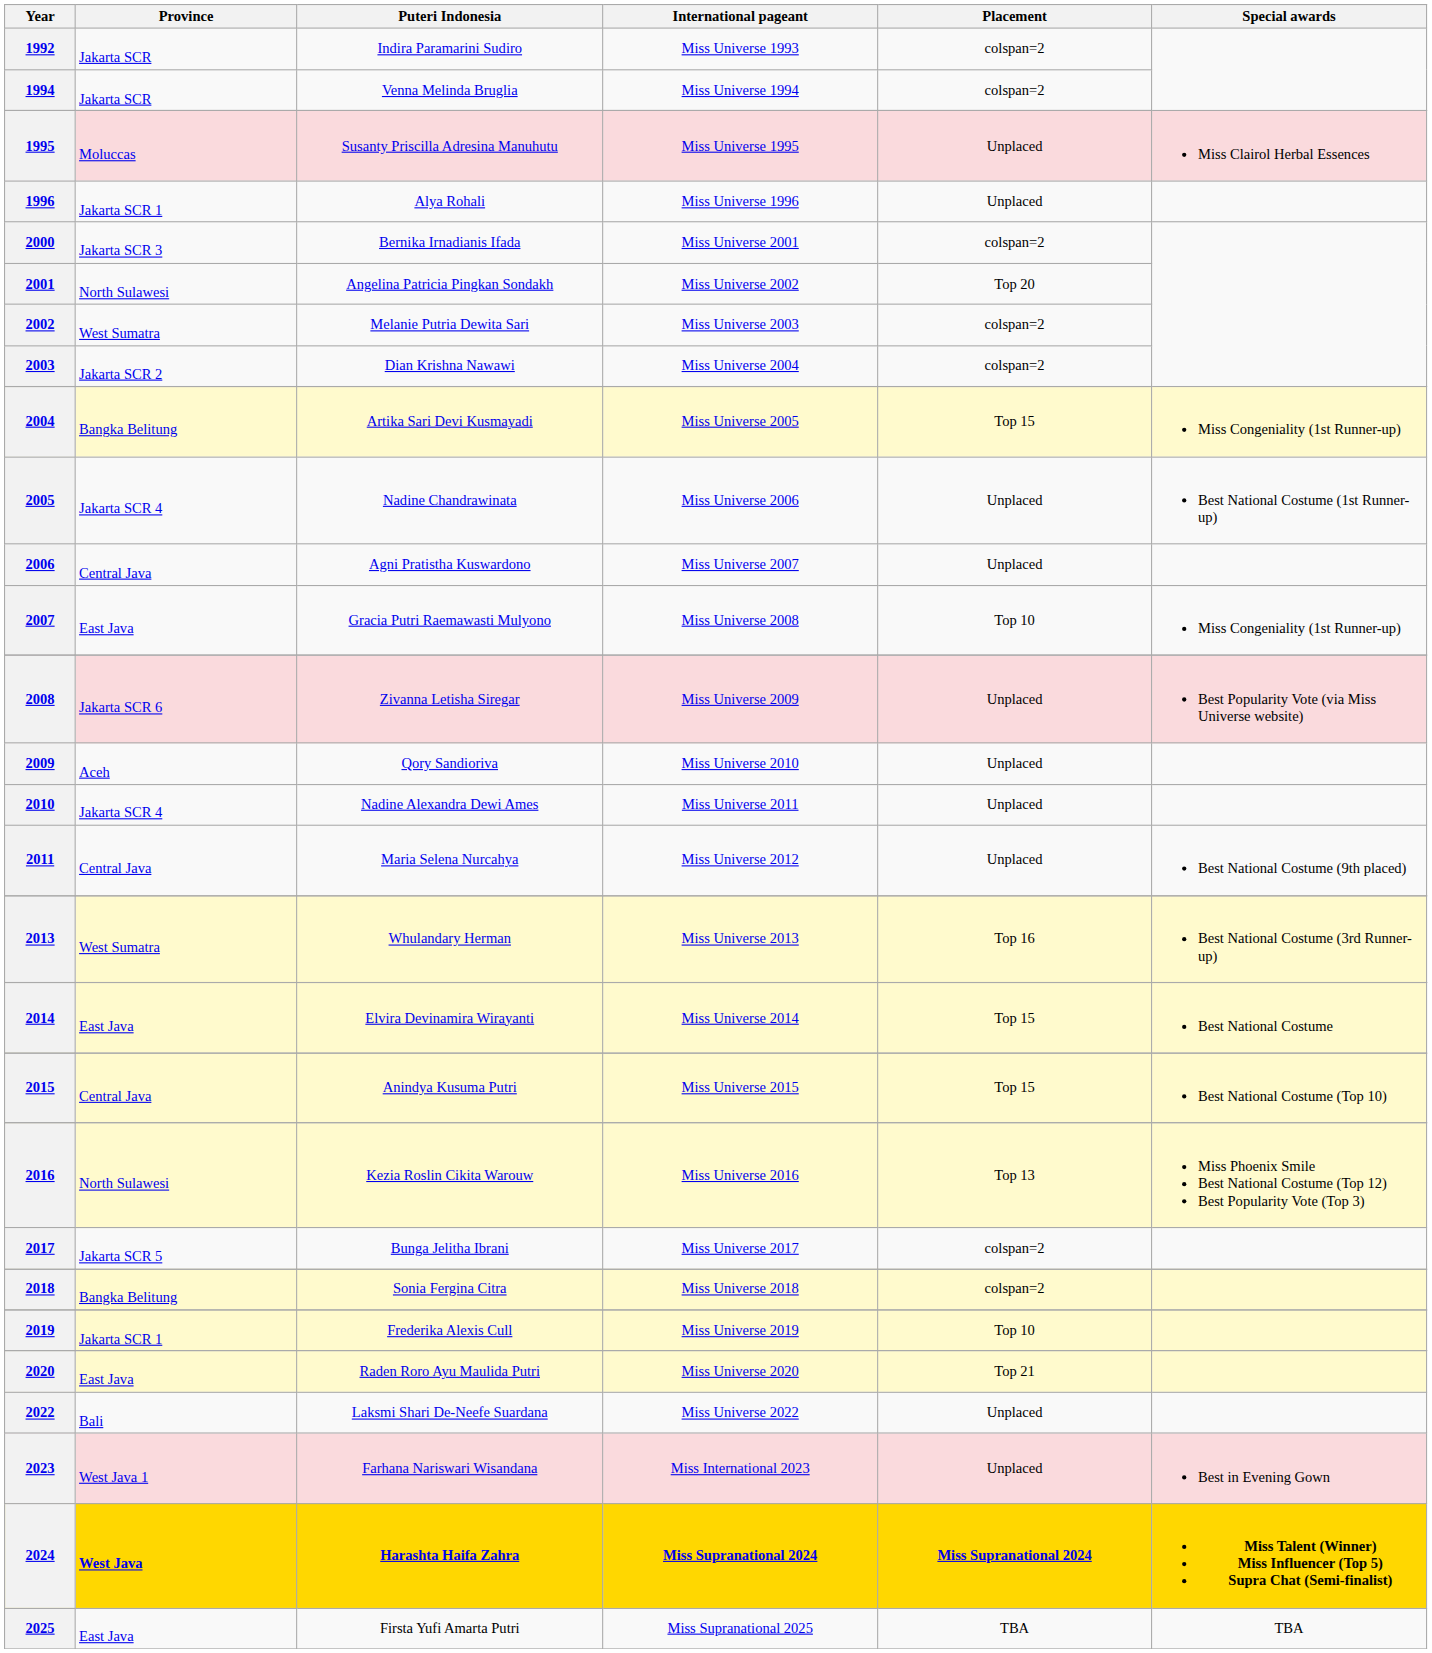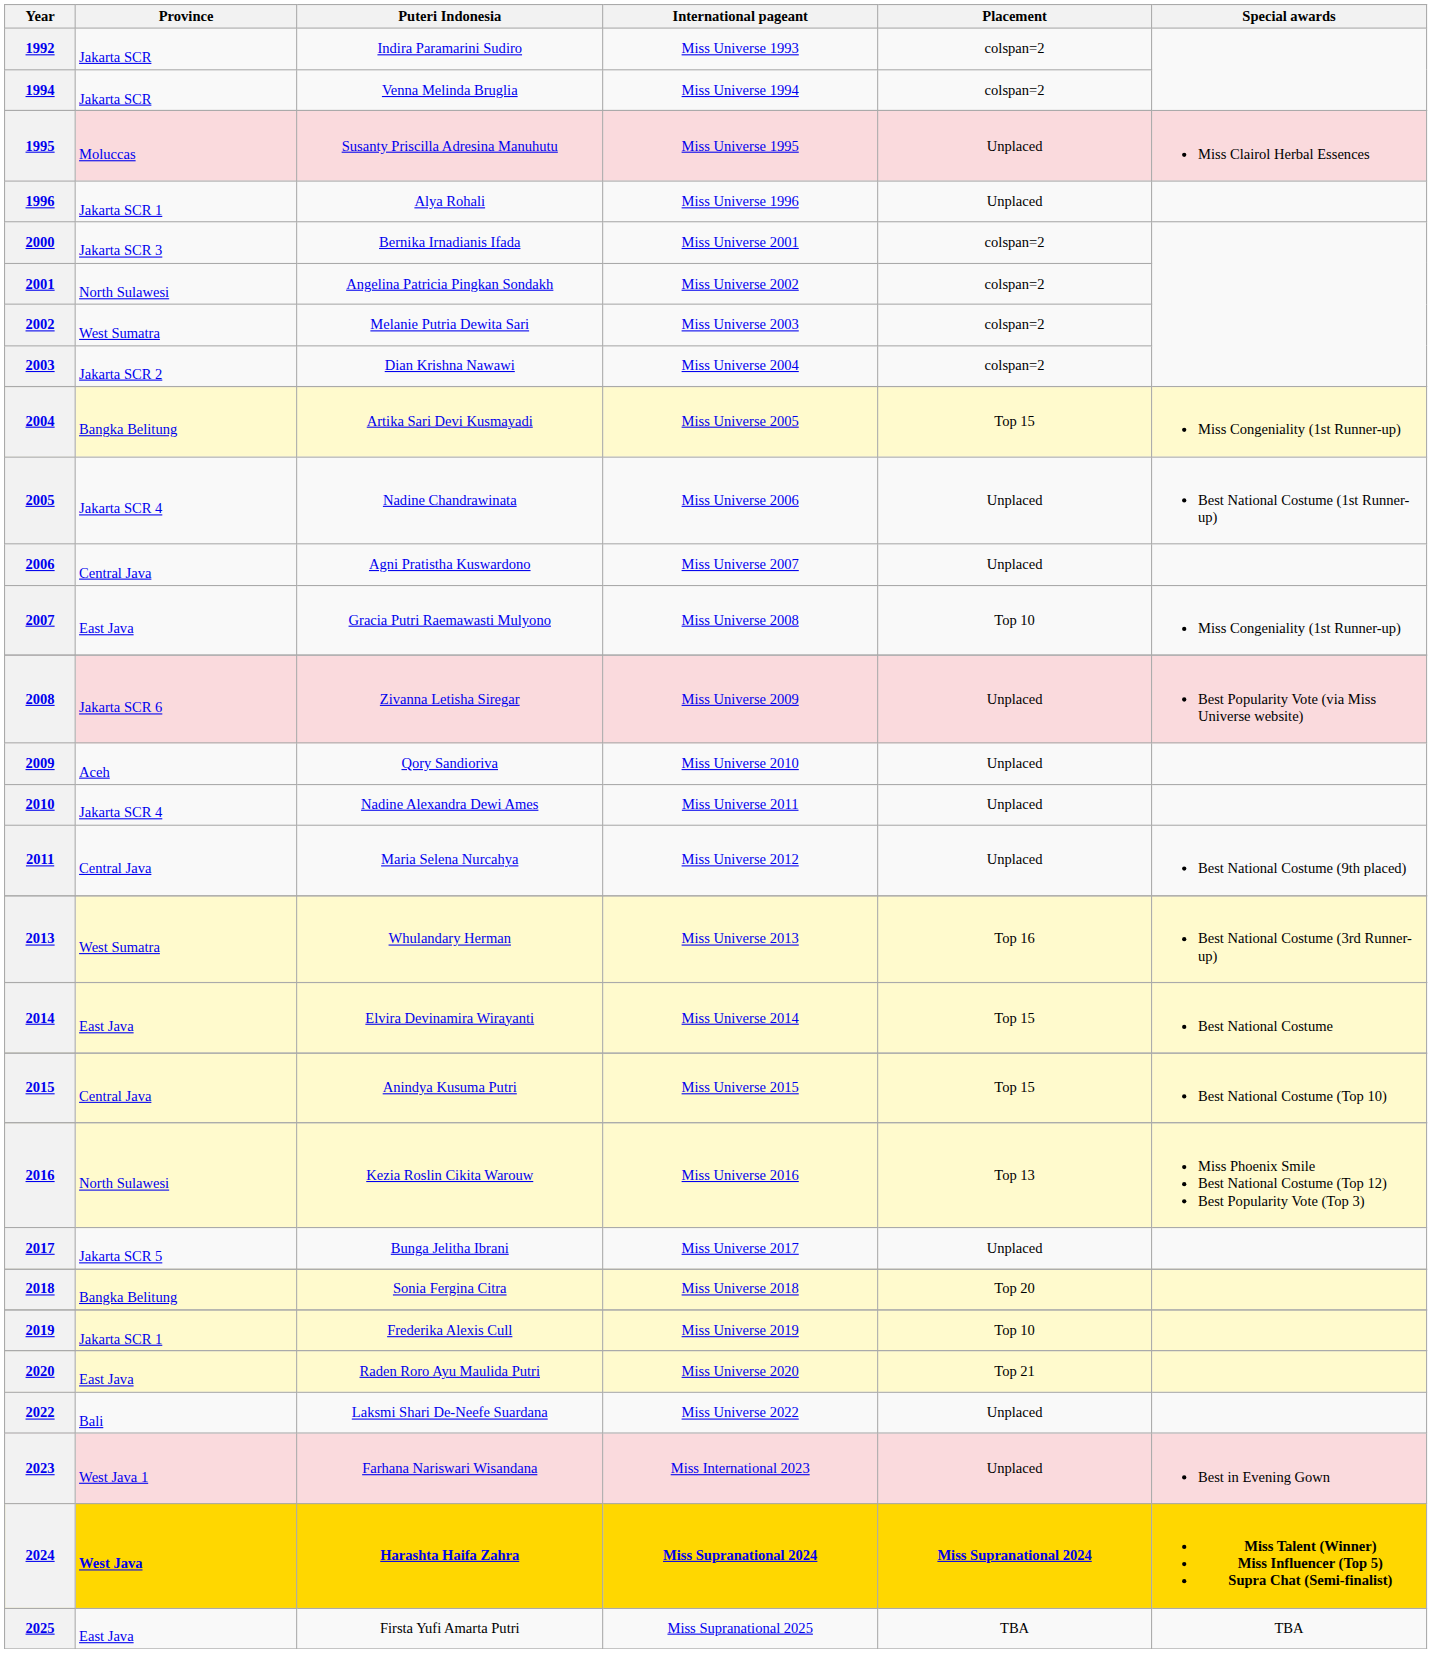(1015, 283) Top 20 -> (1015, 283) colspan=2
(1015, 1247) colspan=2 -> (1015, 1247) Unplaced
(1015, 1288) colspan=2 -> (1015, 1288) Top 20
